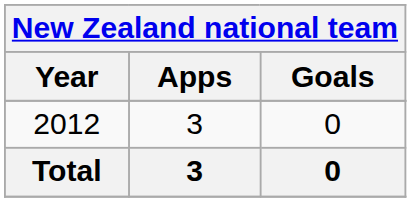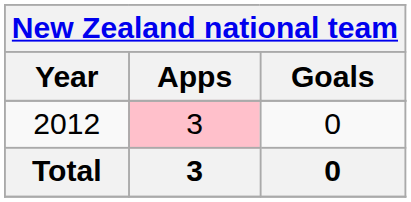(195, 123) no background -> (195, 123) pink background
